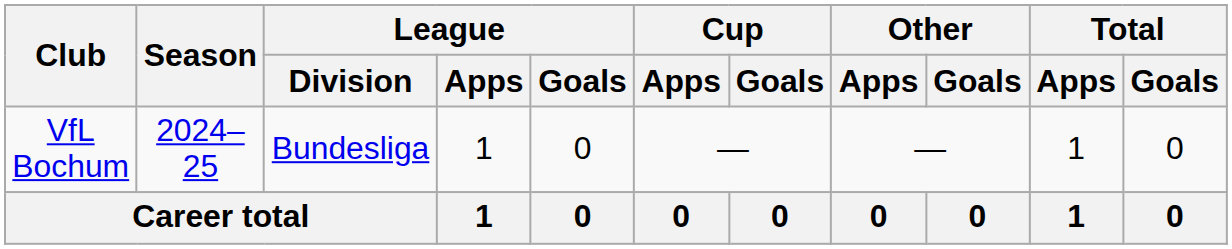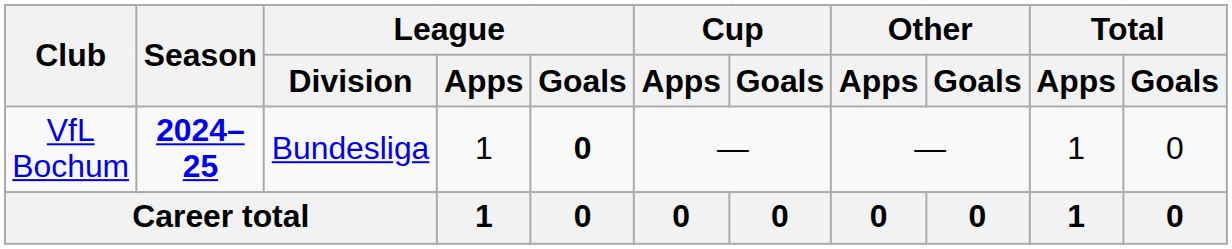(200, 148) normal -> (200, 148) bold
(582, 148) normal -> (582, 148) bold
